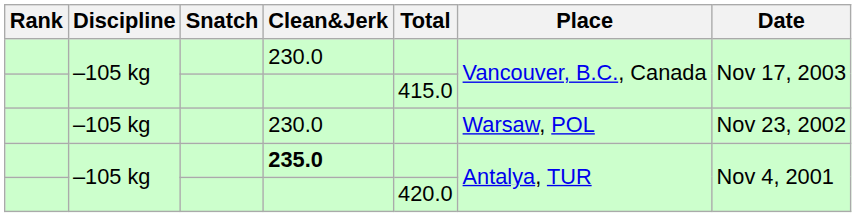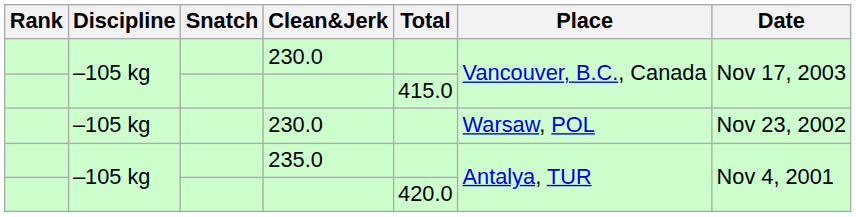(296, 159) bold -> (296, 159) normal
